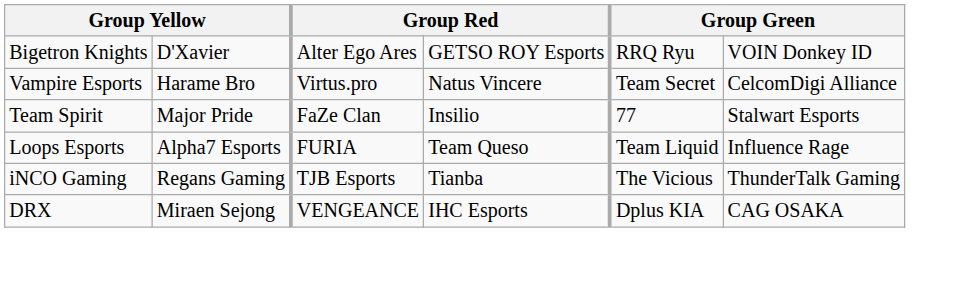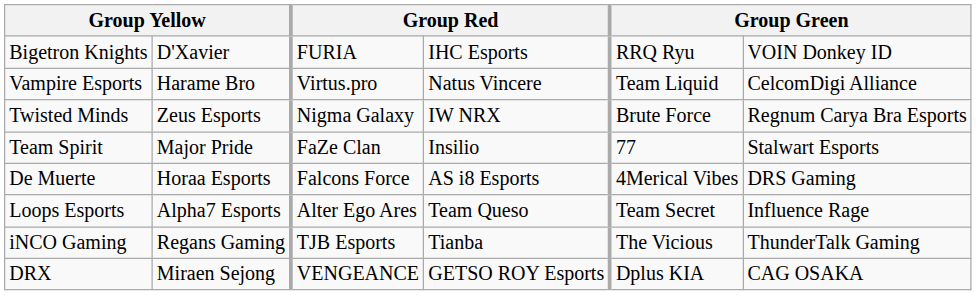(357, 52) Alter Ego Ares -> (327, 52) FURIA
(516, 52) GETSO ROY Esports -> (478, 52) IHC Esports
(665, 83) Team Secret -> (667, 83) Team Liquid
+ row: (69, 115)
+ row: (52, 178)
(327, 147) FURIA -> (357, 210) Alter Ego Ares
(667, 147) Team Liquid -> (665, 210) Team Secret
(478, 210) IHC Esports -> (516, 274) GETSO ROY Esports
